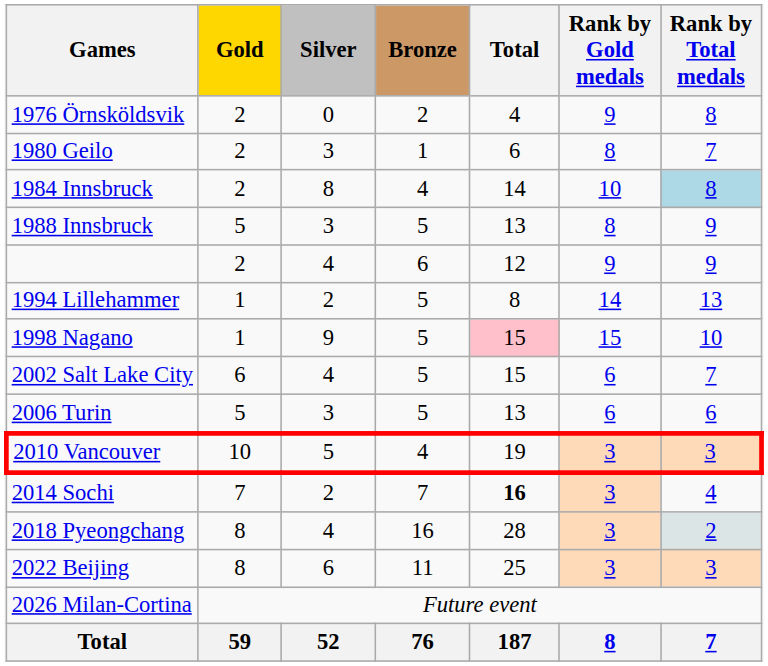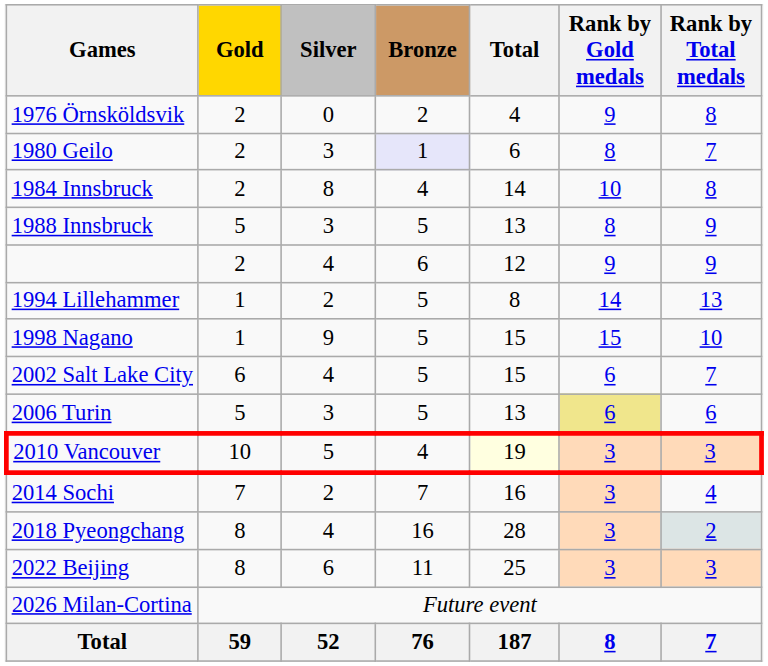(423, 151) no background -> (423, 151) lavender background
(711, 188) lightblue background -> (711, 188) no background
(515, 337) pink background -> (515, 337) no background
(610, 412) no background -> (610, 412) khaki background
(515, 452) no background -> (515, 452) lightyellow background
(515, 493) bold -> (515, 493) normal
